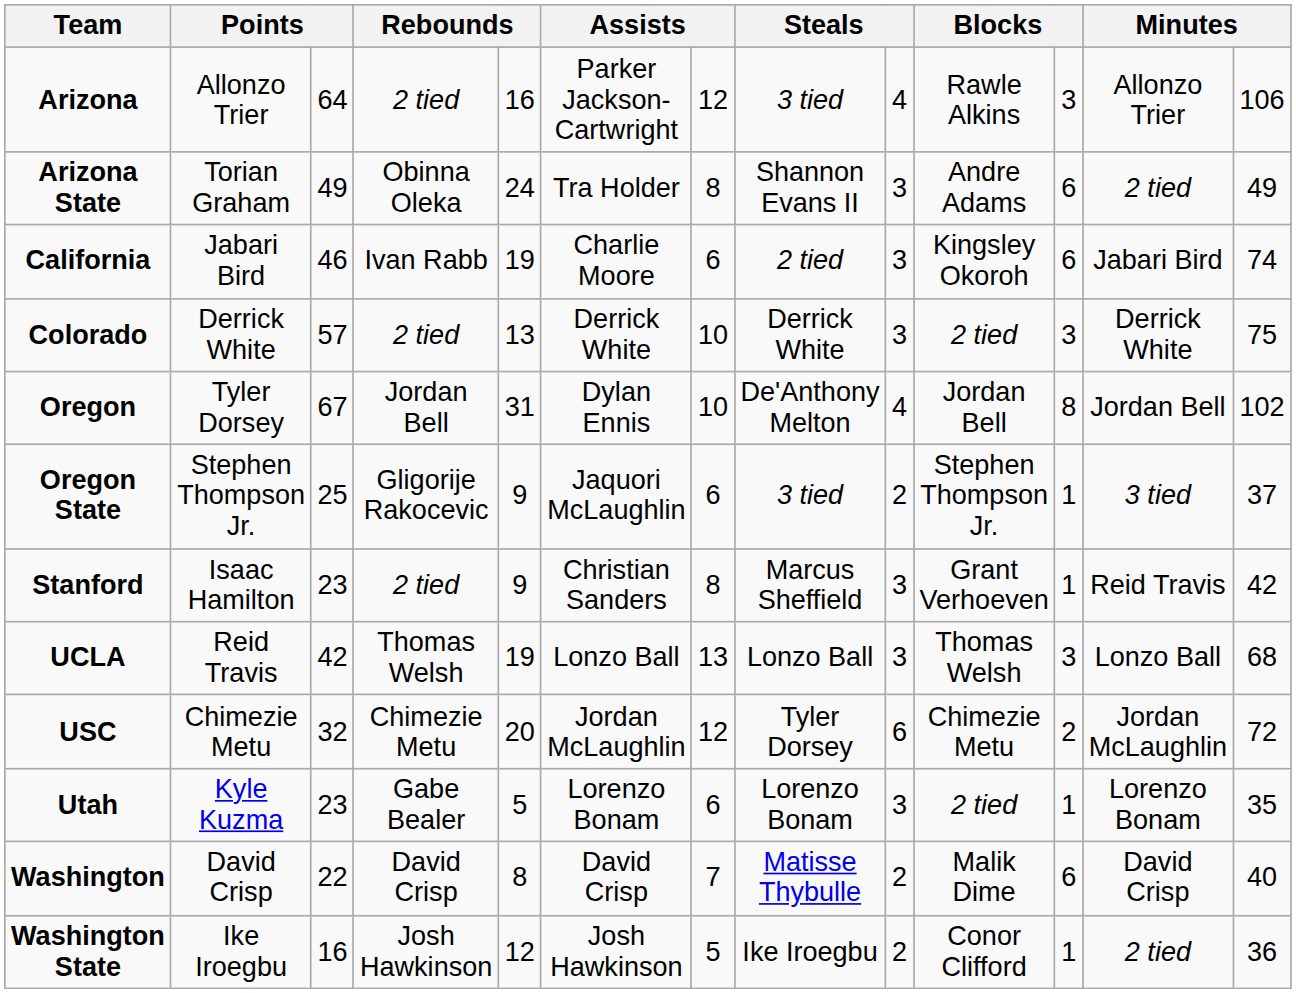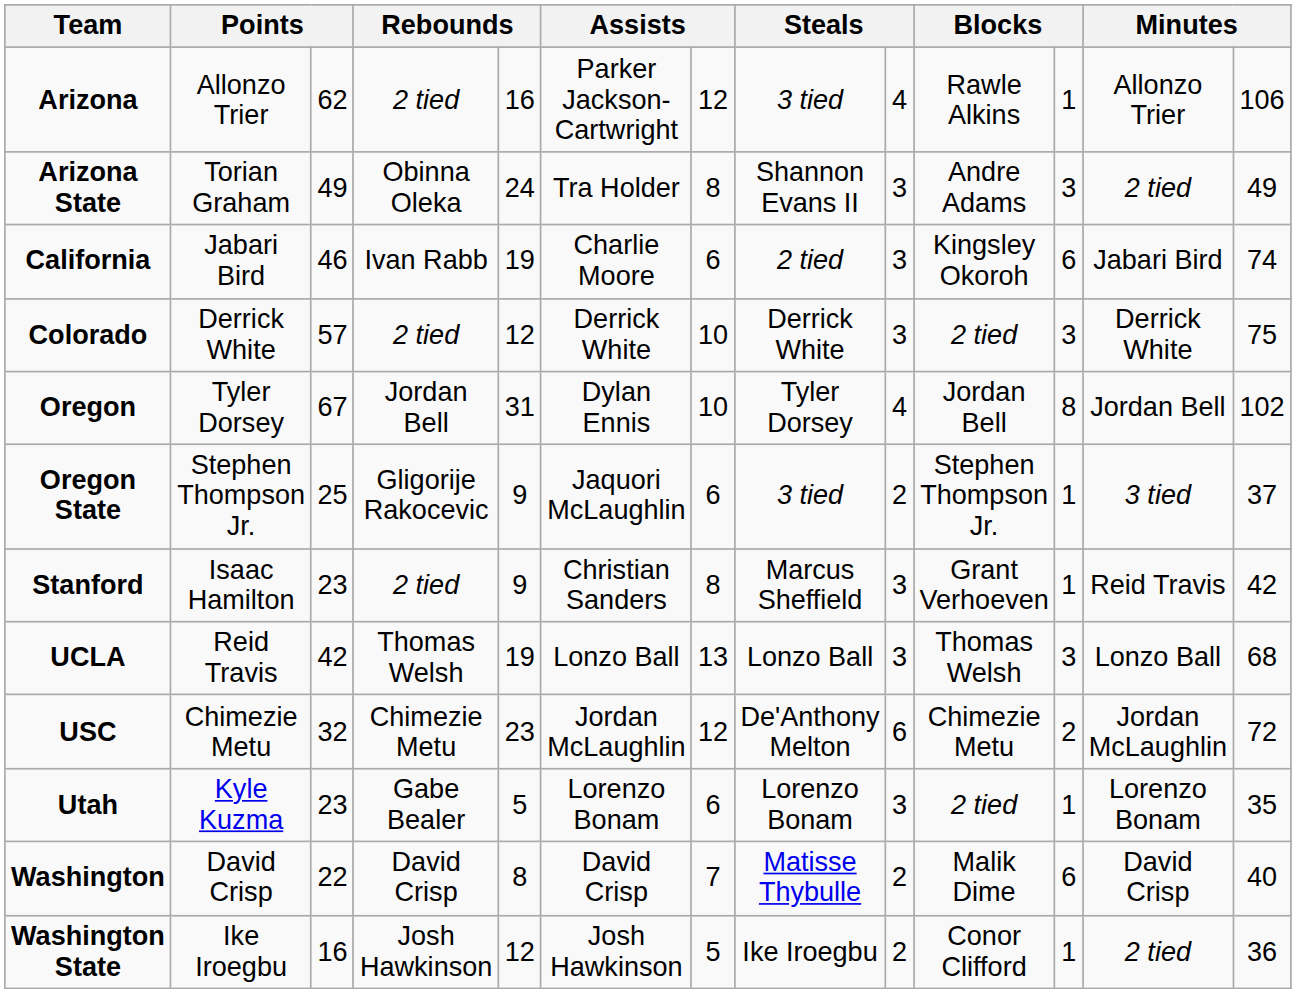(333, 99) 64 -> (333, 99) 62
(1069, 99) 3 -> (1069, 99) 1
(1069, 187) 6 -> (1069, 187) 3
(520, 334) 13 -> (520, 334) 12
(810, 407) De'Anthony Melton -> (810, 407) Tyler Dorsey
(520, 731) 20 -> (520, 731) 23
(810, 731) Tyler Dorsey -> (810, 731) De'Anthony Melton
